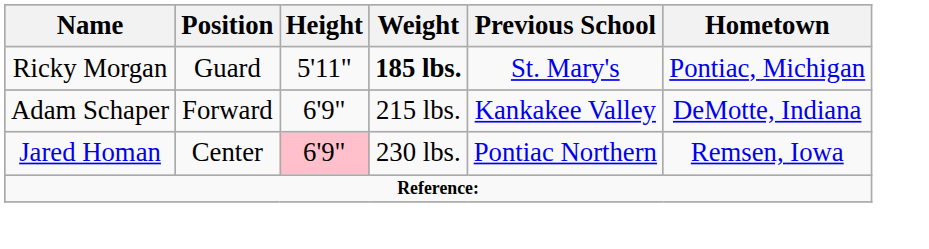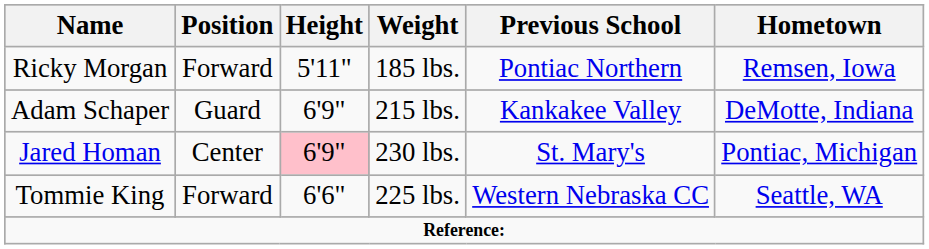(227, 68) Guard -> (227, 68) Forward
(418, 68) bold -> (418, 68) normal
(565, 68) St. Mary's -> (591, 68) Pontiac Northern
(767, 68) Pontiac, Michigan -> (819, 68) Remsen, Iowa
(227, 110) Forward -> (227, 110) Guard
(565, 152) Pontiac Northern -> (591, 152) St. Mary's
(767, 152) Remsen, Iowa -> (819, 152) Pontiac, Michigan
+ row: (90, 195)
